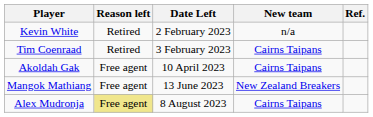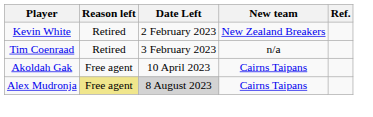(288, 31) n/a -> (273, 31) New Zealand Breakers
(288, 49) Cairns Taipans -> (273, 49) n/a
- row: (49, 85)
(193, 103) no background -> (179, 85) lightgrey background
